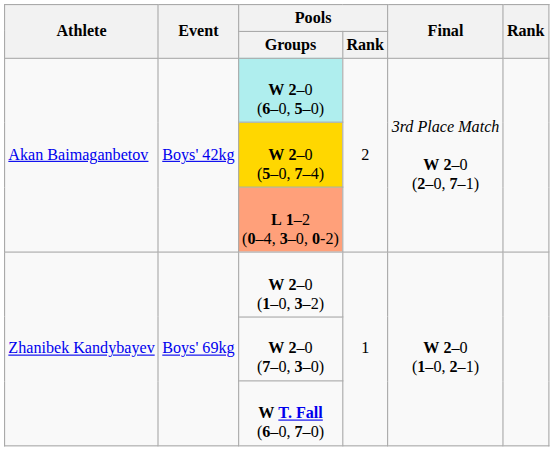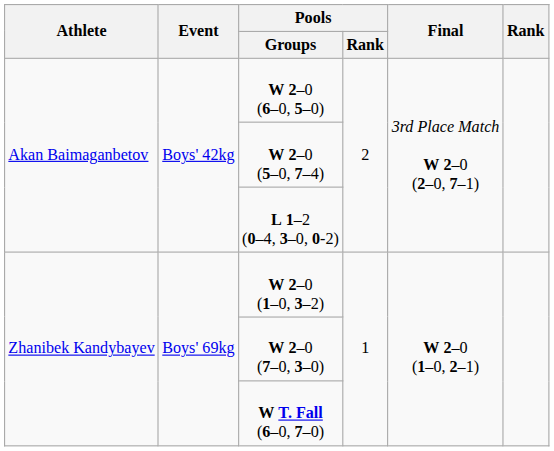(290, 99) paleturquoise background -> (290, 99) no background
(290, 164) gold background -> (290, 164) no background
(290, 229) lightsalmon background -> (290, 229) no background
